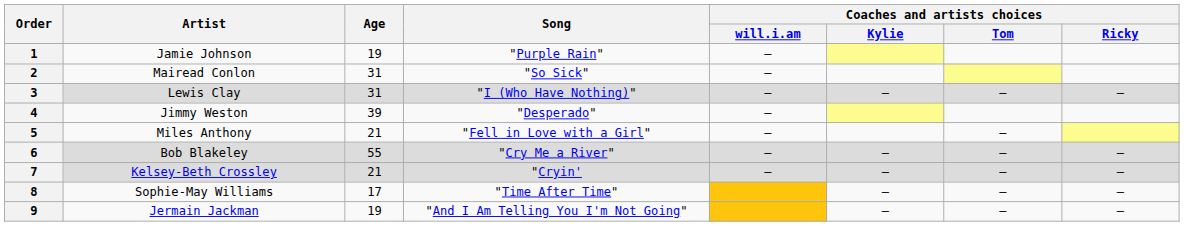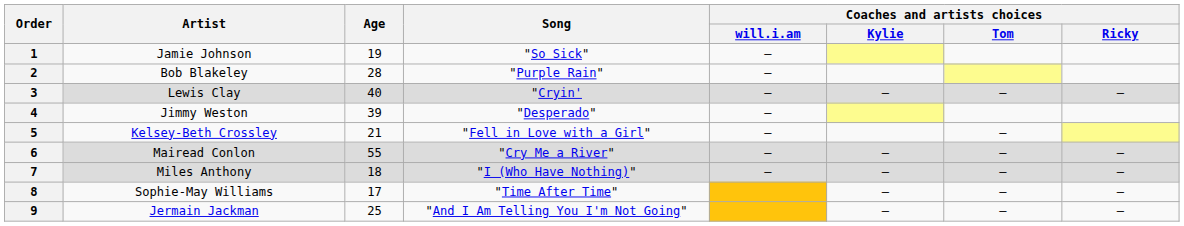(556, 54) "Purple Rain" -> (556, 54) "So Sick"
(204, 73) Mairead Conlon -> (204, 73) Bob Blakeley
(374, 73) 31 -> (374, 73) 28
(556, 73) "So Sick" -> (556, 73) "Purple Rain"
(374, 93) 31 -> (374, 93) 40
(556, 93) "I (Who Have Nothing)" -> (556, 93) "Cryin'
(204, 133) Miles Anthony -> (204, 133) Kelsey-Beth Crossley
(204, 152) Bob Blakeley -> (204, 152) Mairead Conlon
(204, 172) Kelsey-Beth Crossley -> (204, 172) Miles Anthony
(374, 172) 21 -> (374, 172) 18
(556, 172) "Cryin' -> (556, 172) "I (Who Have Nothing)"
(374, 211) 19 -> (374, 211) 25
